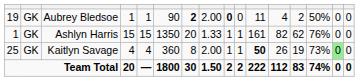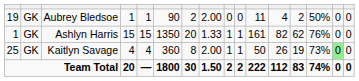(193, 17) bold -> (193, 17) normal
(229, 17) bold -> (229, 17) normal
(260, 51) bold -> (260, 51) normal
